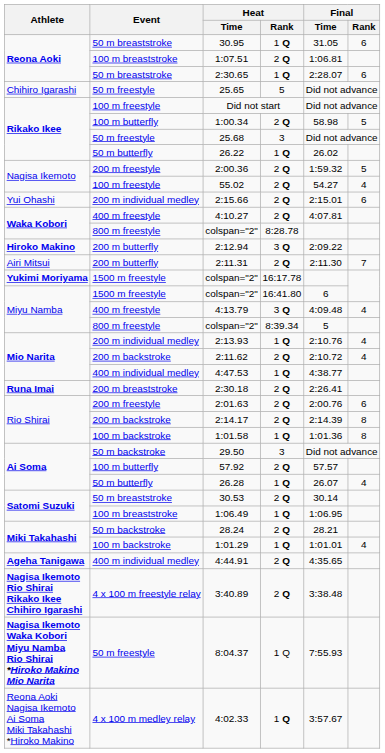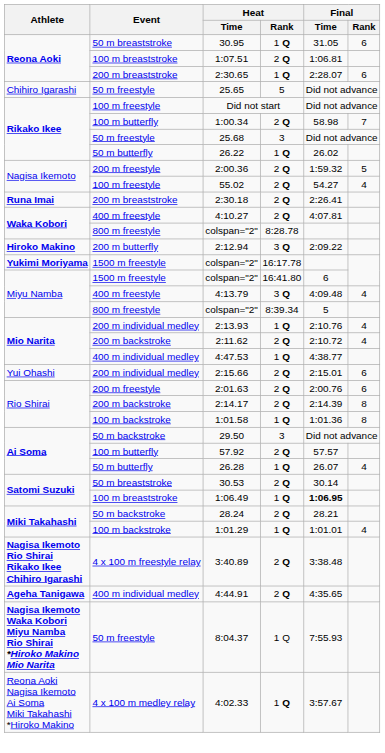(132, 74) 50 m breaststroke -> (135, 74) 200 m breaststroke
(364, 122) 5 -> (364, 122) 7
rows swapped: (232, 388) <-> (232, 200)
- row: (232, 263)
(326, 514) normal -> (326, 498) bold
rows swapped: (232, 561) <-> (232, 593)
